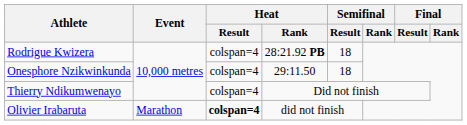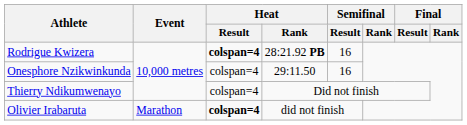(234, 52) normal -> (234, 52) bold
(345, 52) 18 -> (345, 52) 16
(345, 72) 18 -> (345, 72) 16
